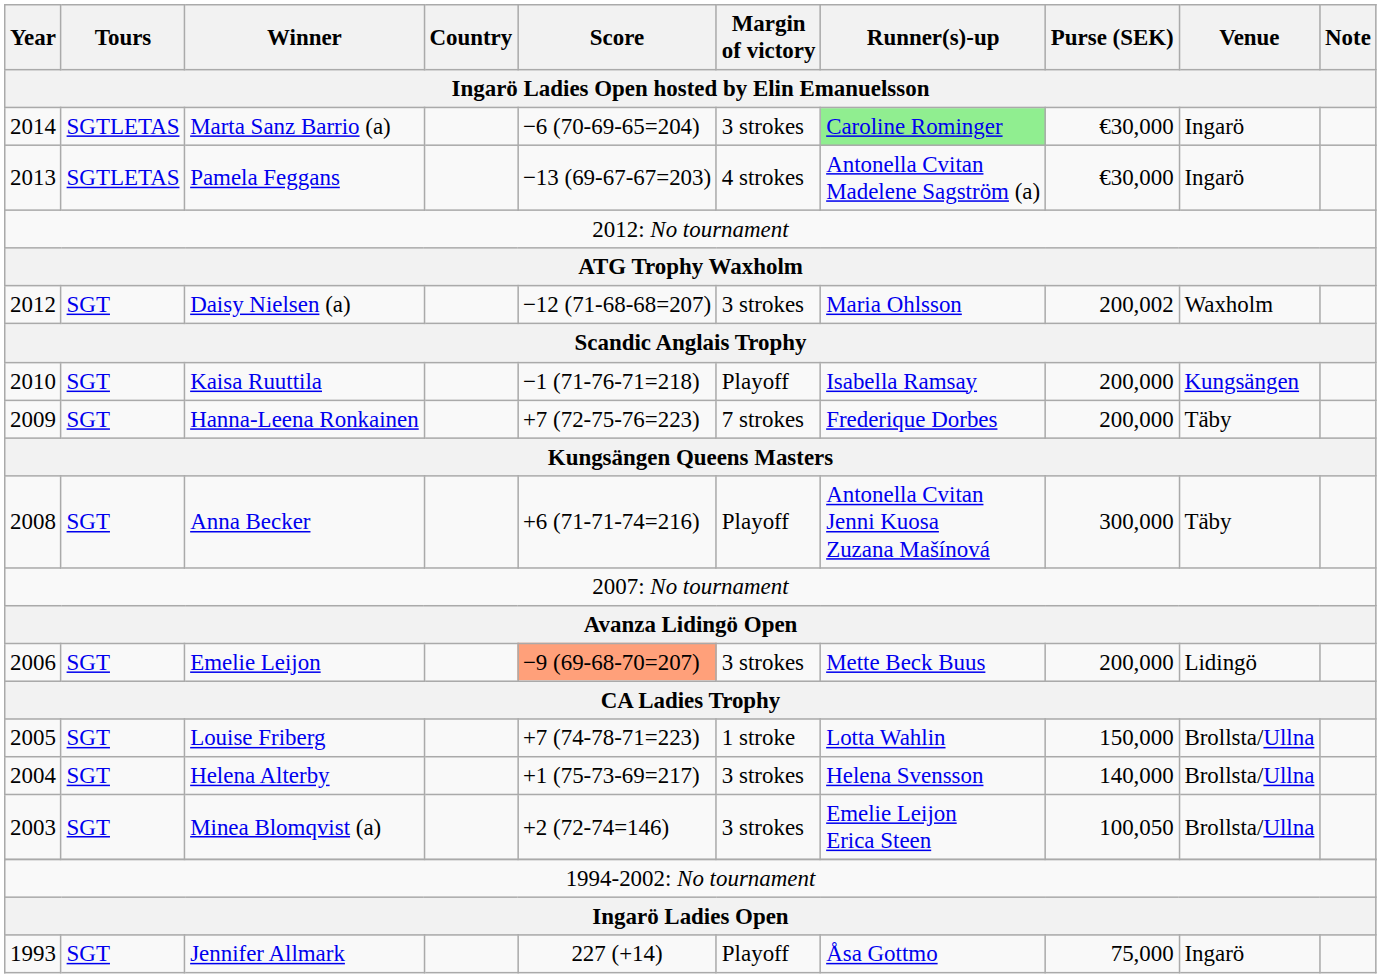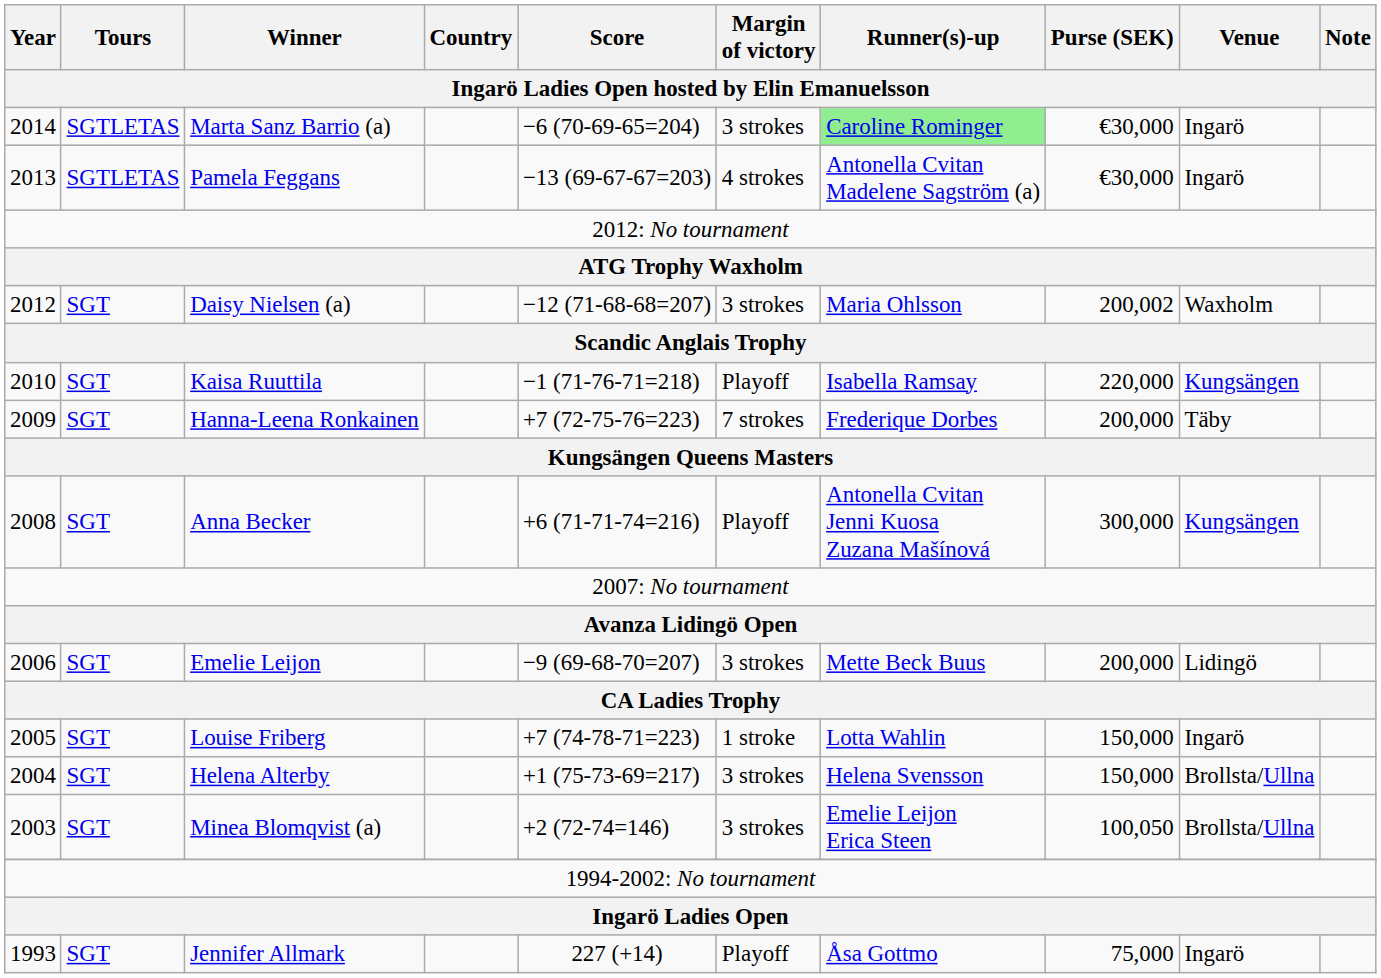(1136, 380) 200,000 -> (1136, 380) 220,000
(1208, 521) Täby -> (1242, 521) Kungsängen
(611, 662) lightsalmon background -> (611, 662) no background
(1249, 737) Brollsta/Ullna -> (1214, 737) Ingarö
(1136, 775) 140,000 -> (1136, 775) 150,000
